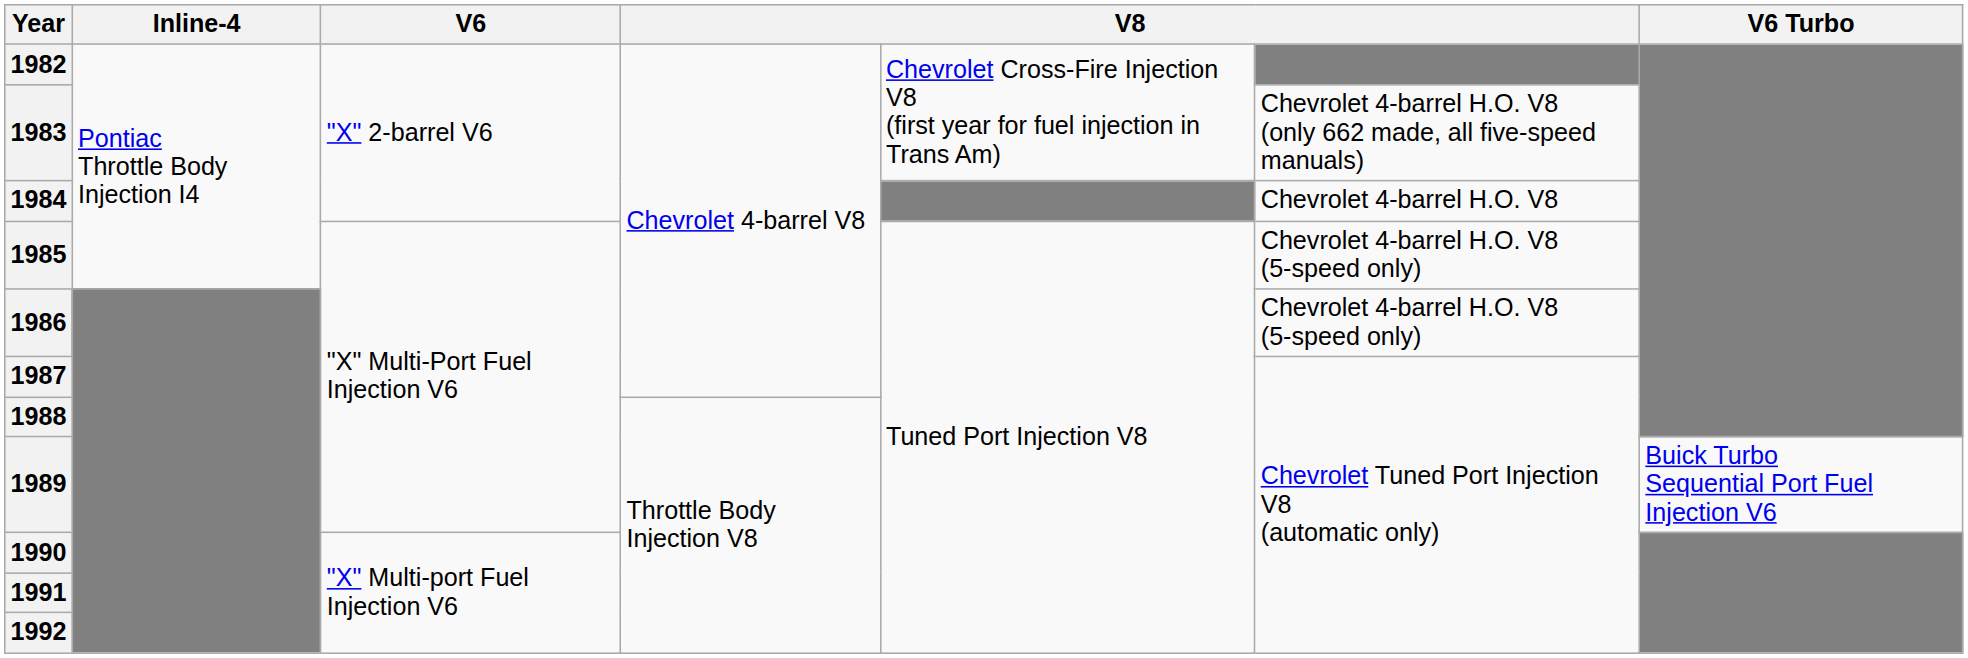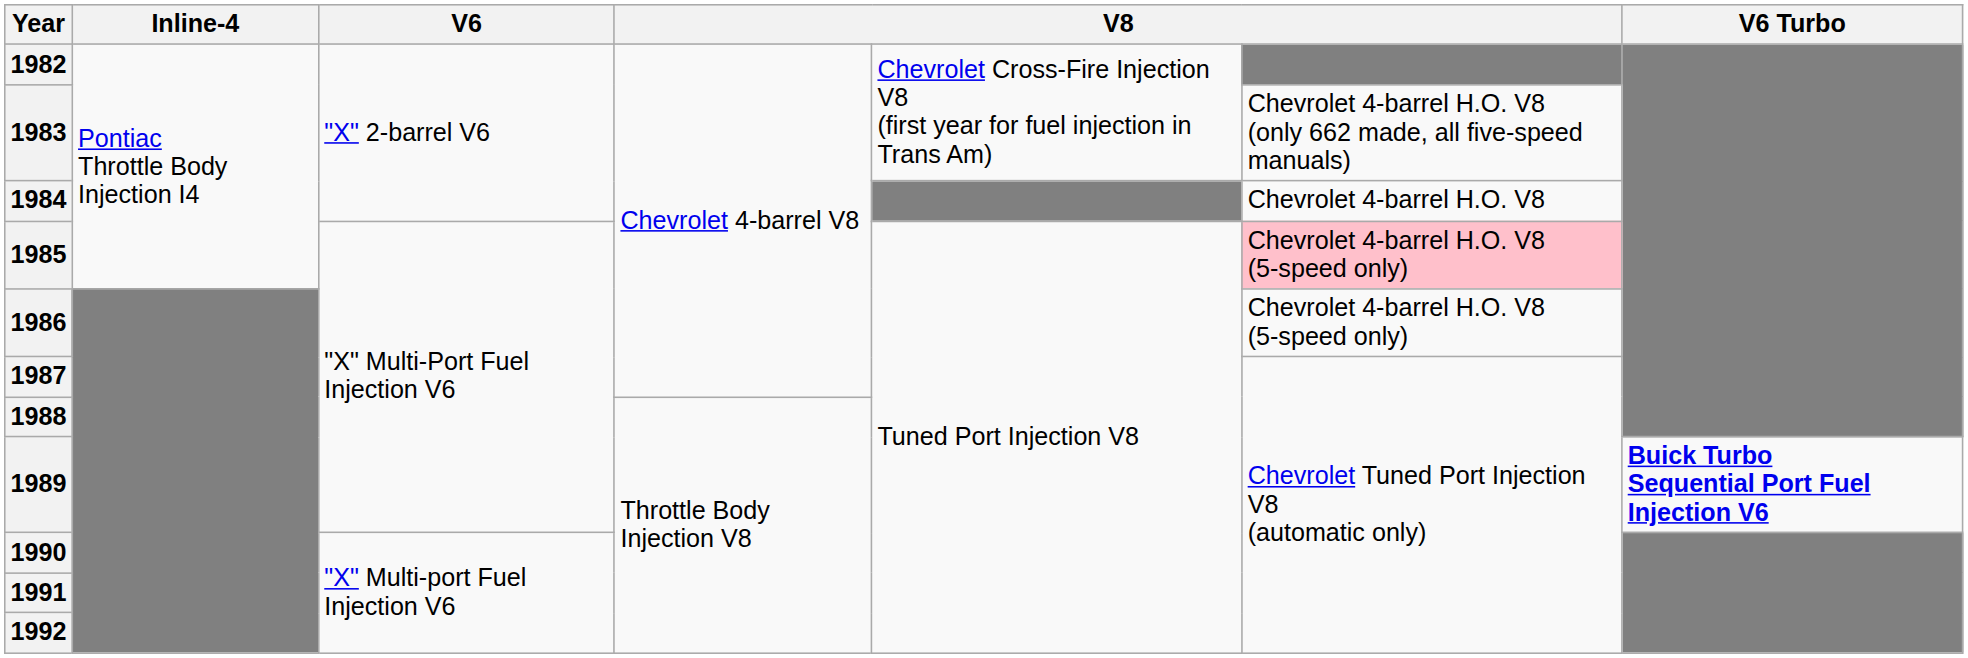(1409, 254) no background -> (1396, 254) pink background
(1759, 484) normal -> (1749, 484) bold
